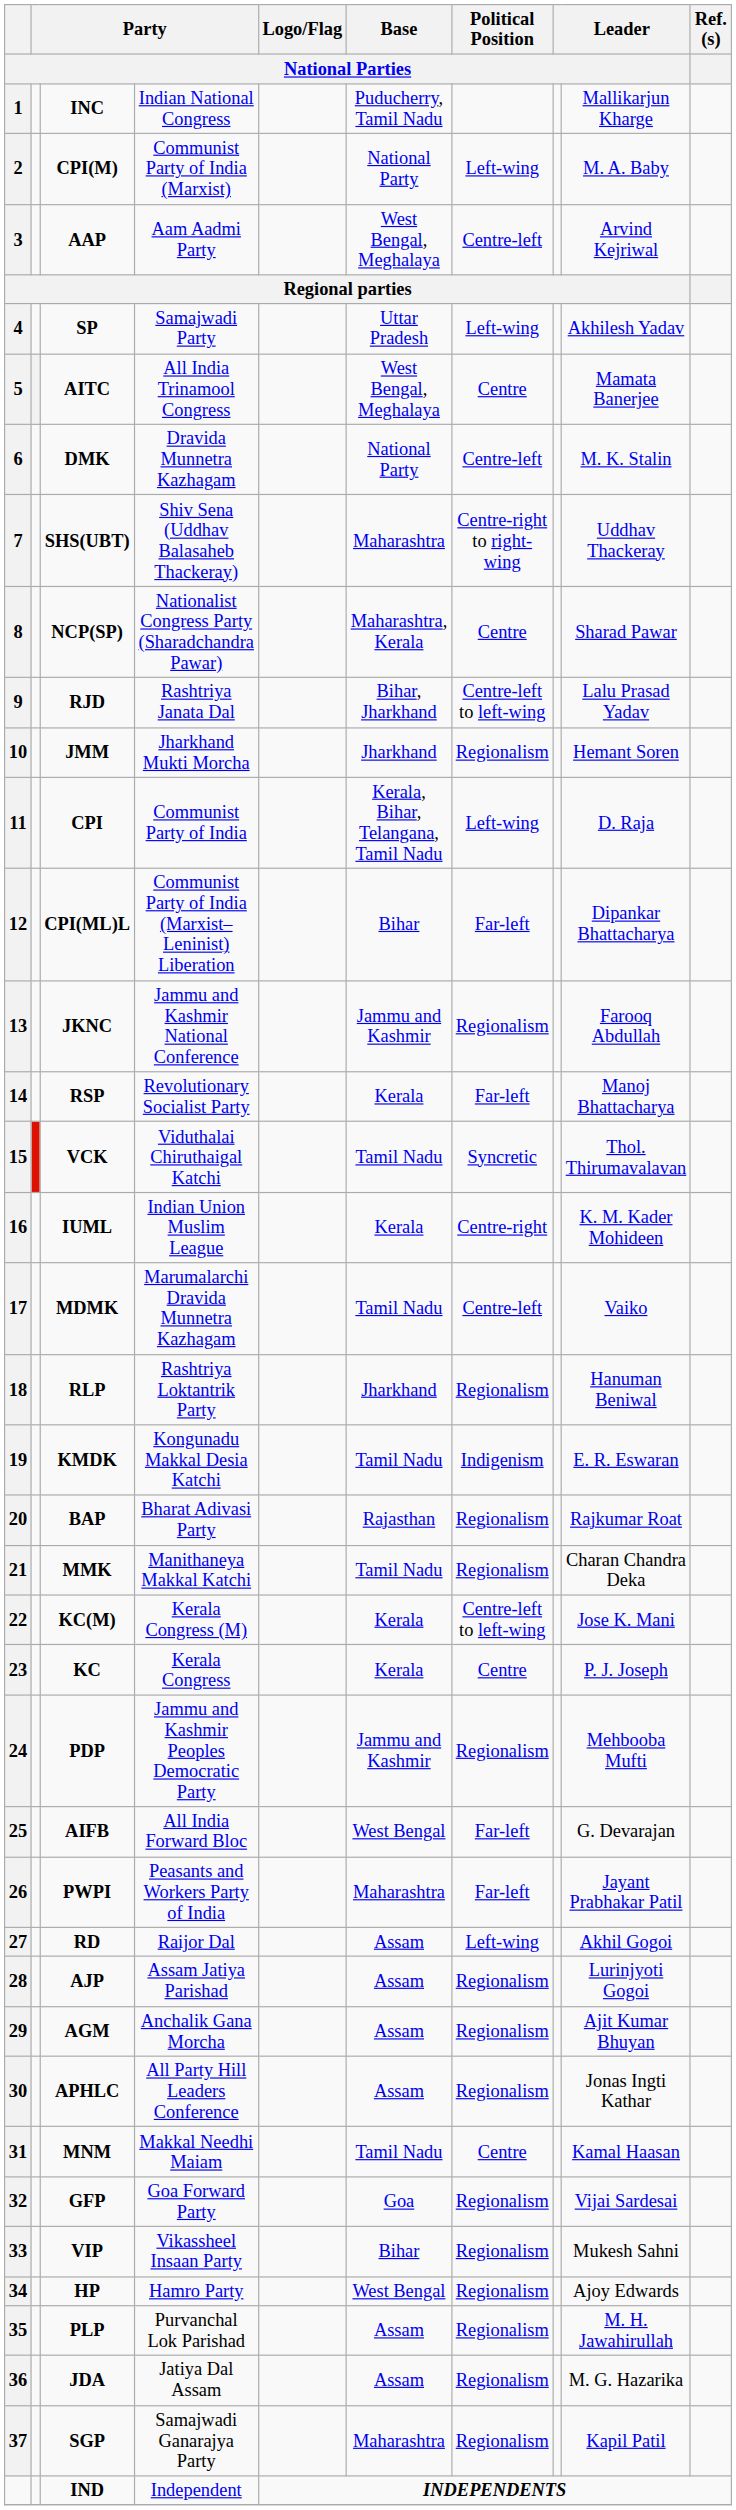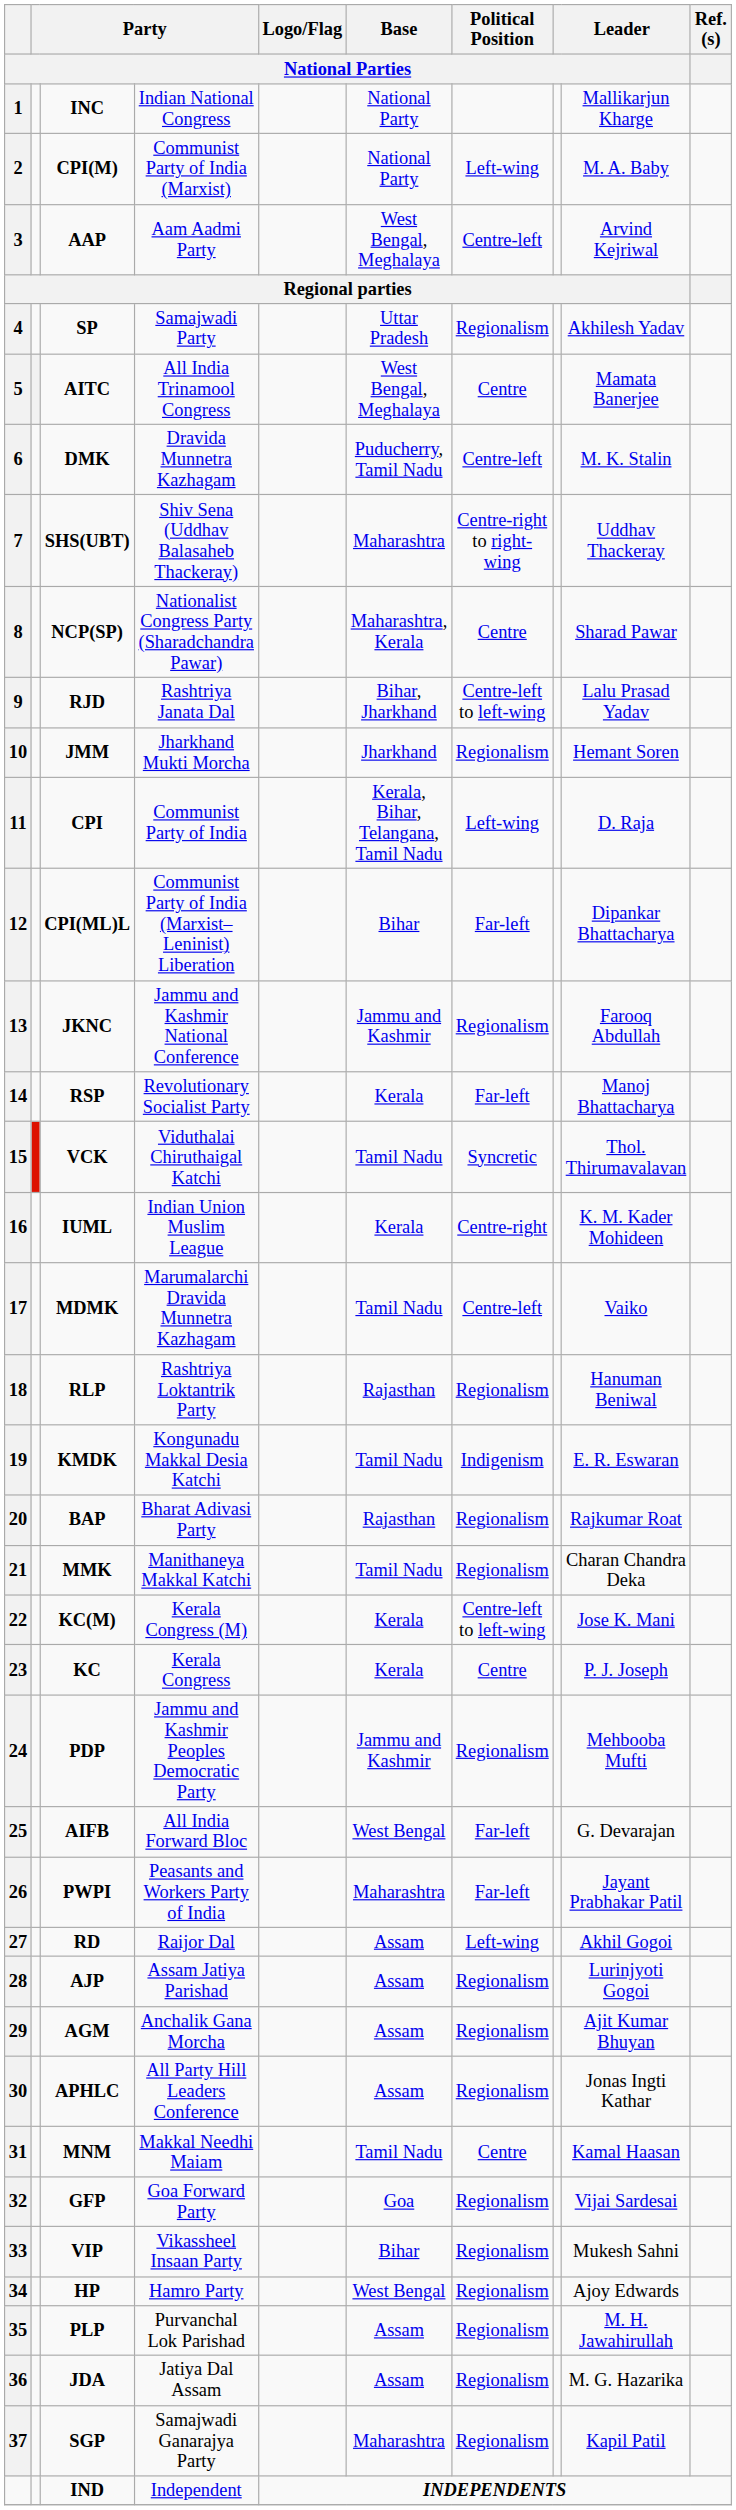(399, 108) Puducherry, Tamil Nadu -> (399, 108) National Party
(502, 328) Left-wing -> (502, 328) Regionalism
(399, 459) National Party -> (399, 459) Puducherry, Tamil Nadu
(399, 1389) Jharkhand -> (399, 1389) Rajasthan
